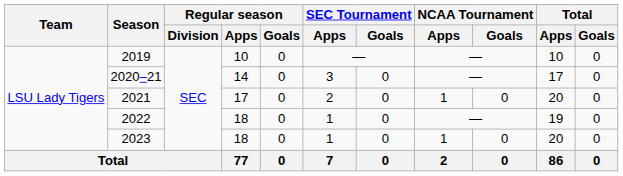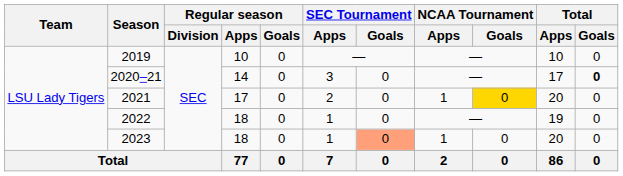(597, 77) normal -> (597, 77) bold
(505, 98) no background -> (505, 98) gold background
(385, 139) no background -> (385, 139) lightsalmon background
